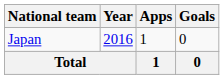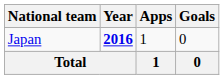(118, 39) normal -> (118, 39) bold
